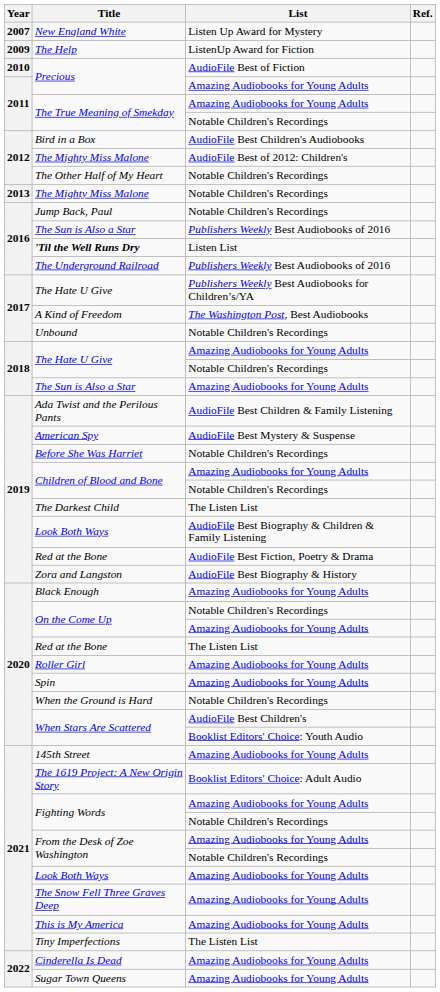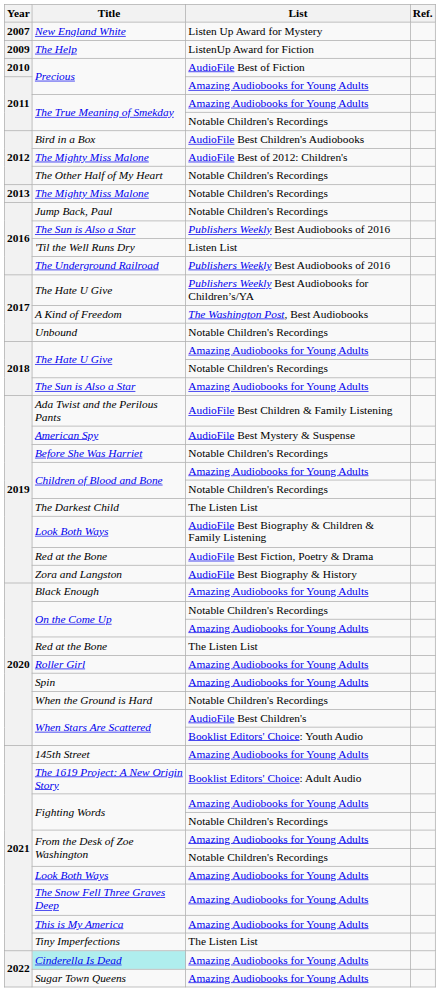(87, 247) bold -> (85, 247) normal
(78, 960) no background -> (78, 960) paleturquoise background
